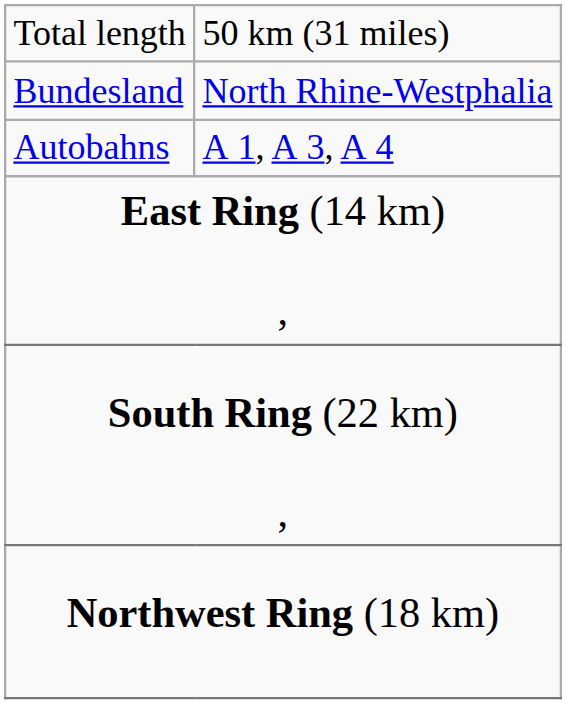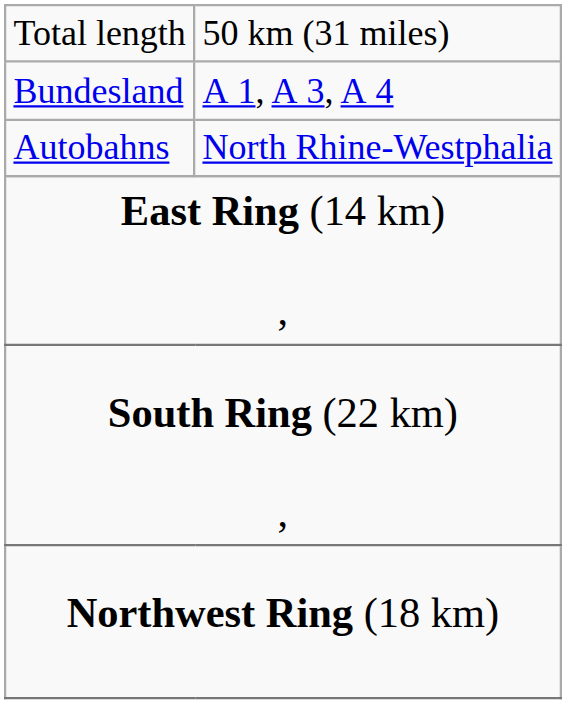(377, 90) North Rhine-Westphalia -> (298, 90) A 1, A 3, A 4
(298, 147) A 1, A 3, A 4 -> (377, 147) North Rhine-Westphalia
